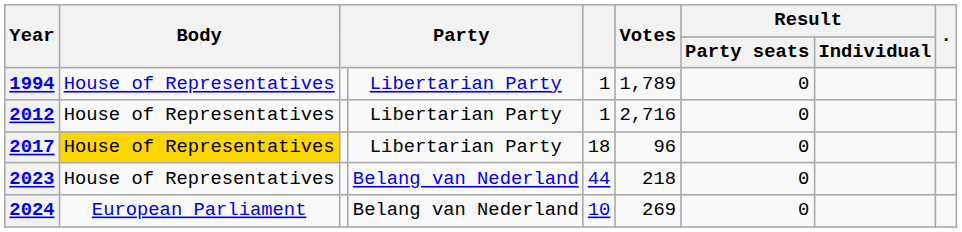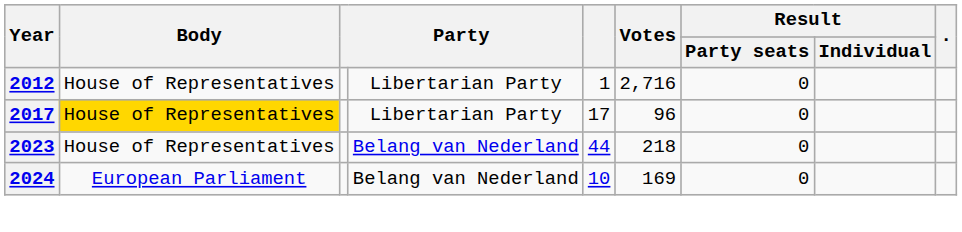- row: (32, 84)
(599, 147) 18 -> (599, 115) 17
(659, 210) 269 -> (659, 179) 169
